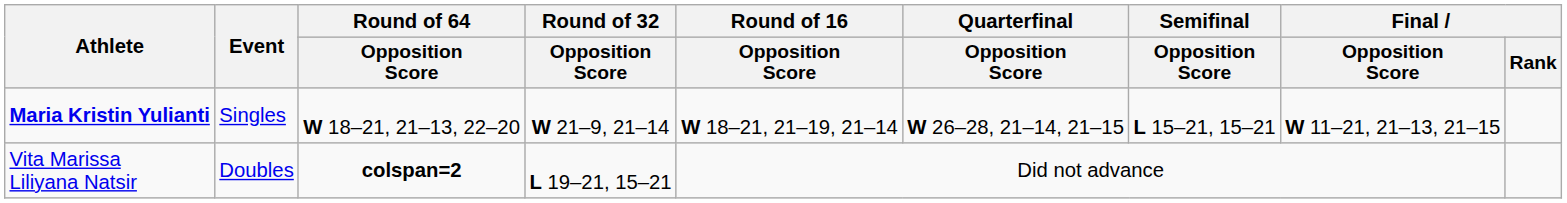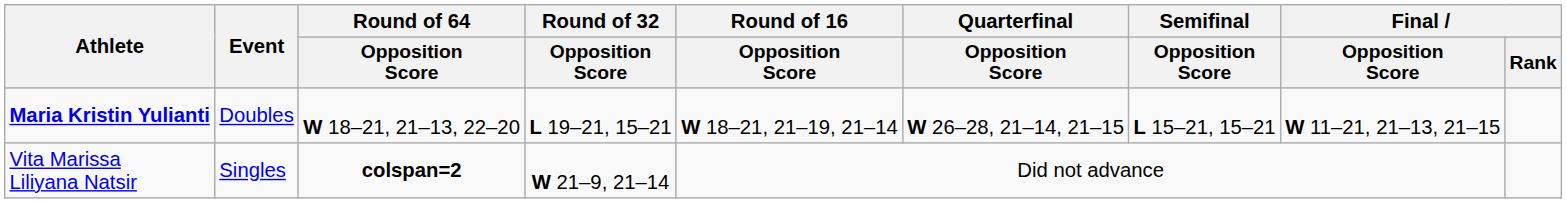(253, 116) Singles -> (257, 116) Doubles
(601, 127) W 21–9, 21–14 -> (601, 127) L 19–21, 15–21
(257, 171) Doubles -> (253, 171) Singles
(601, 182) L 19–21, 15–21 -> (601, 182) W 21–9, 21–14
